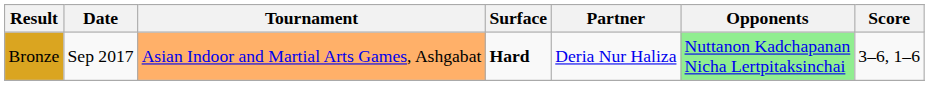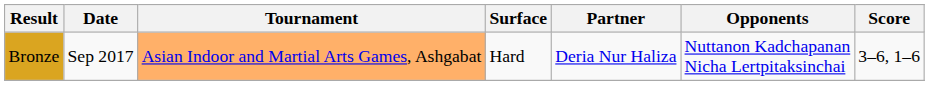(510, 56) bold -> (507, 56) normal
(767, 56) lightgreen background -> (767, 56) no background
